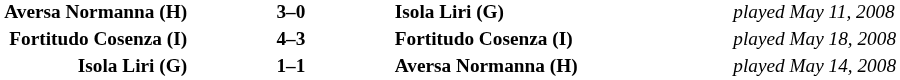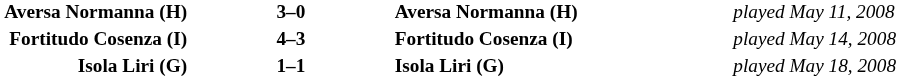(449, 11) Isola Liri (G) -> (486, 11) Aversa Normanna (H)
(815, 38) played May 18, 2008 -> (815, 38) played May 14, 2008
(486, 65) Aversa Normanna (H) -> (449, 65) Isola Liri (G)
(815, 65) played May 14, 2008 -> (815, 65) played May 18, 2008
